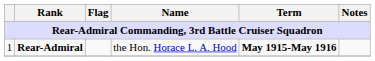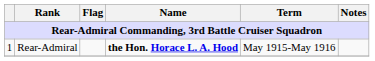(50, 47) bold -> (47, 47) normal
(175, 47) normal -> (173, 47) bold
(289, 47) bold -> (289, 47) normal
